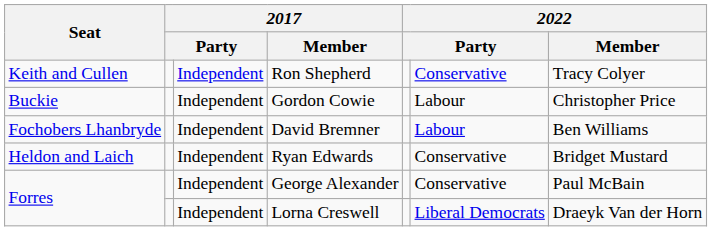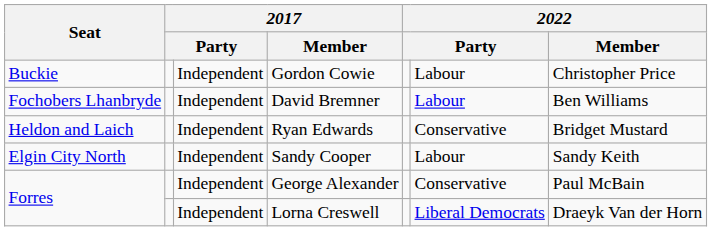- row: (321, 73)
+ row: (321, 156)
